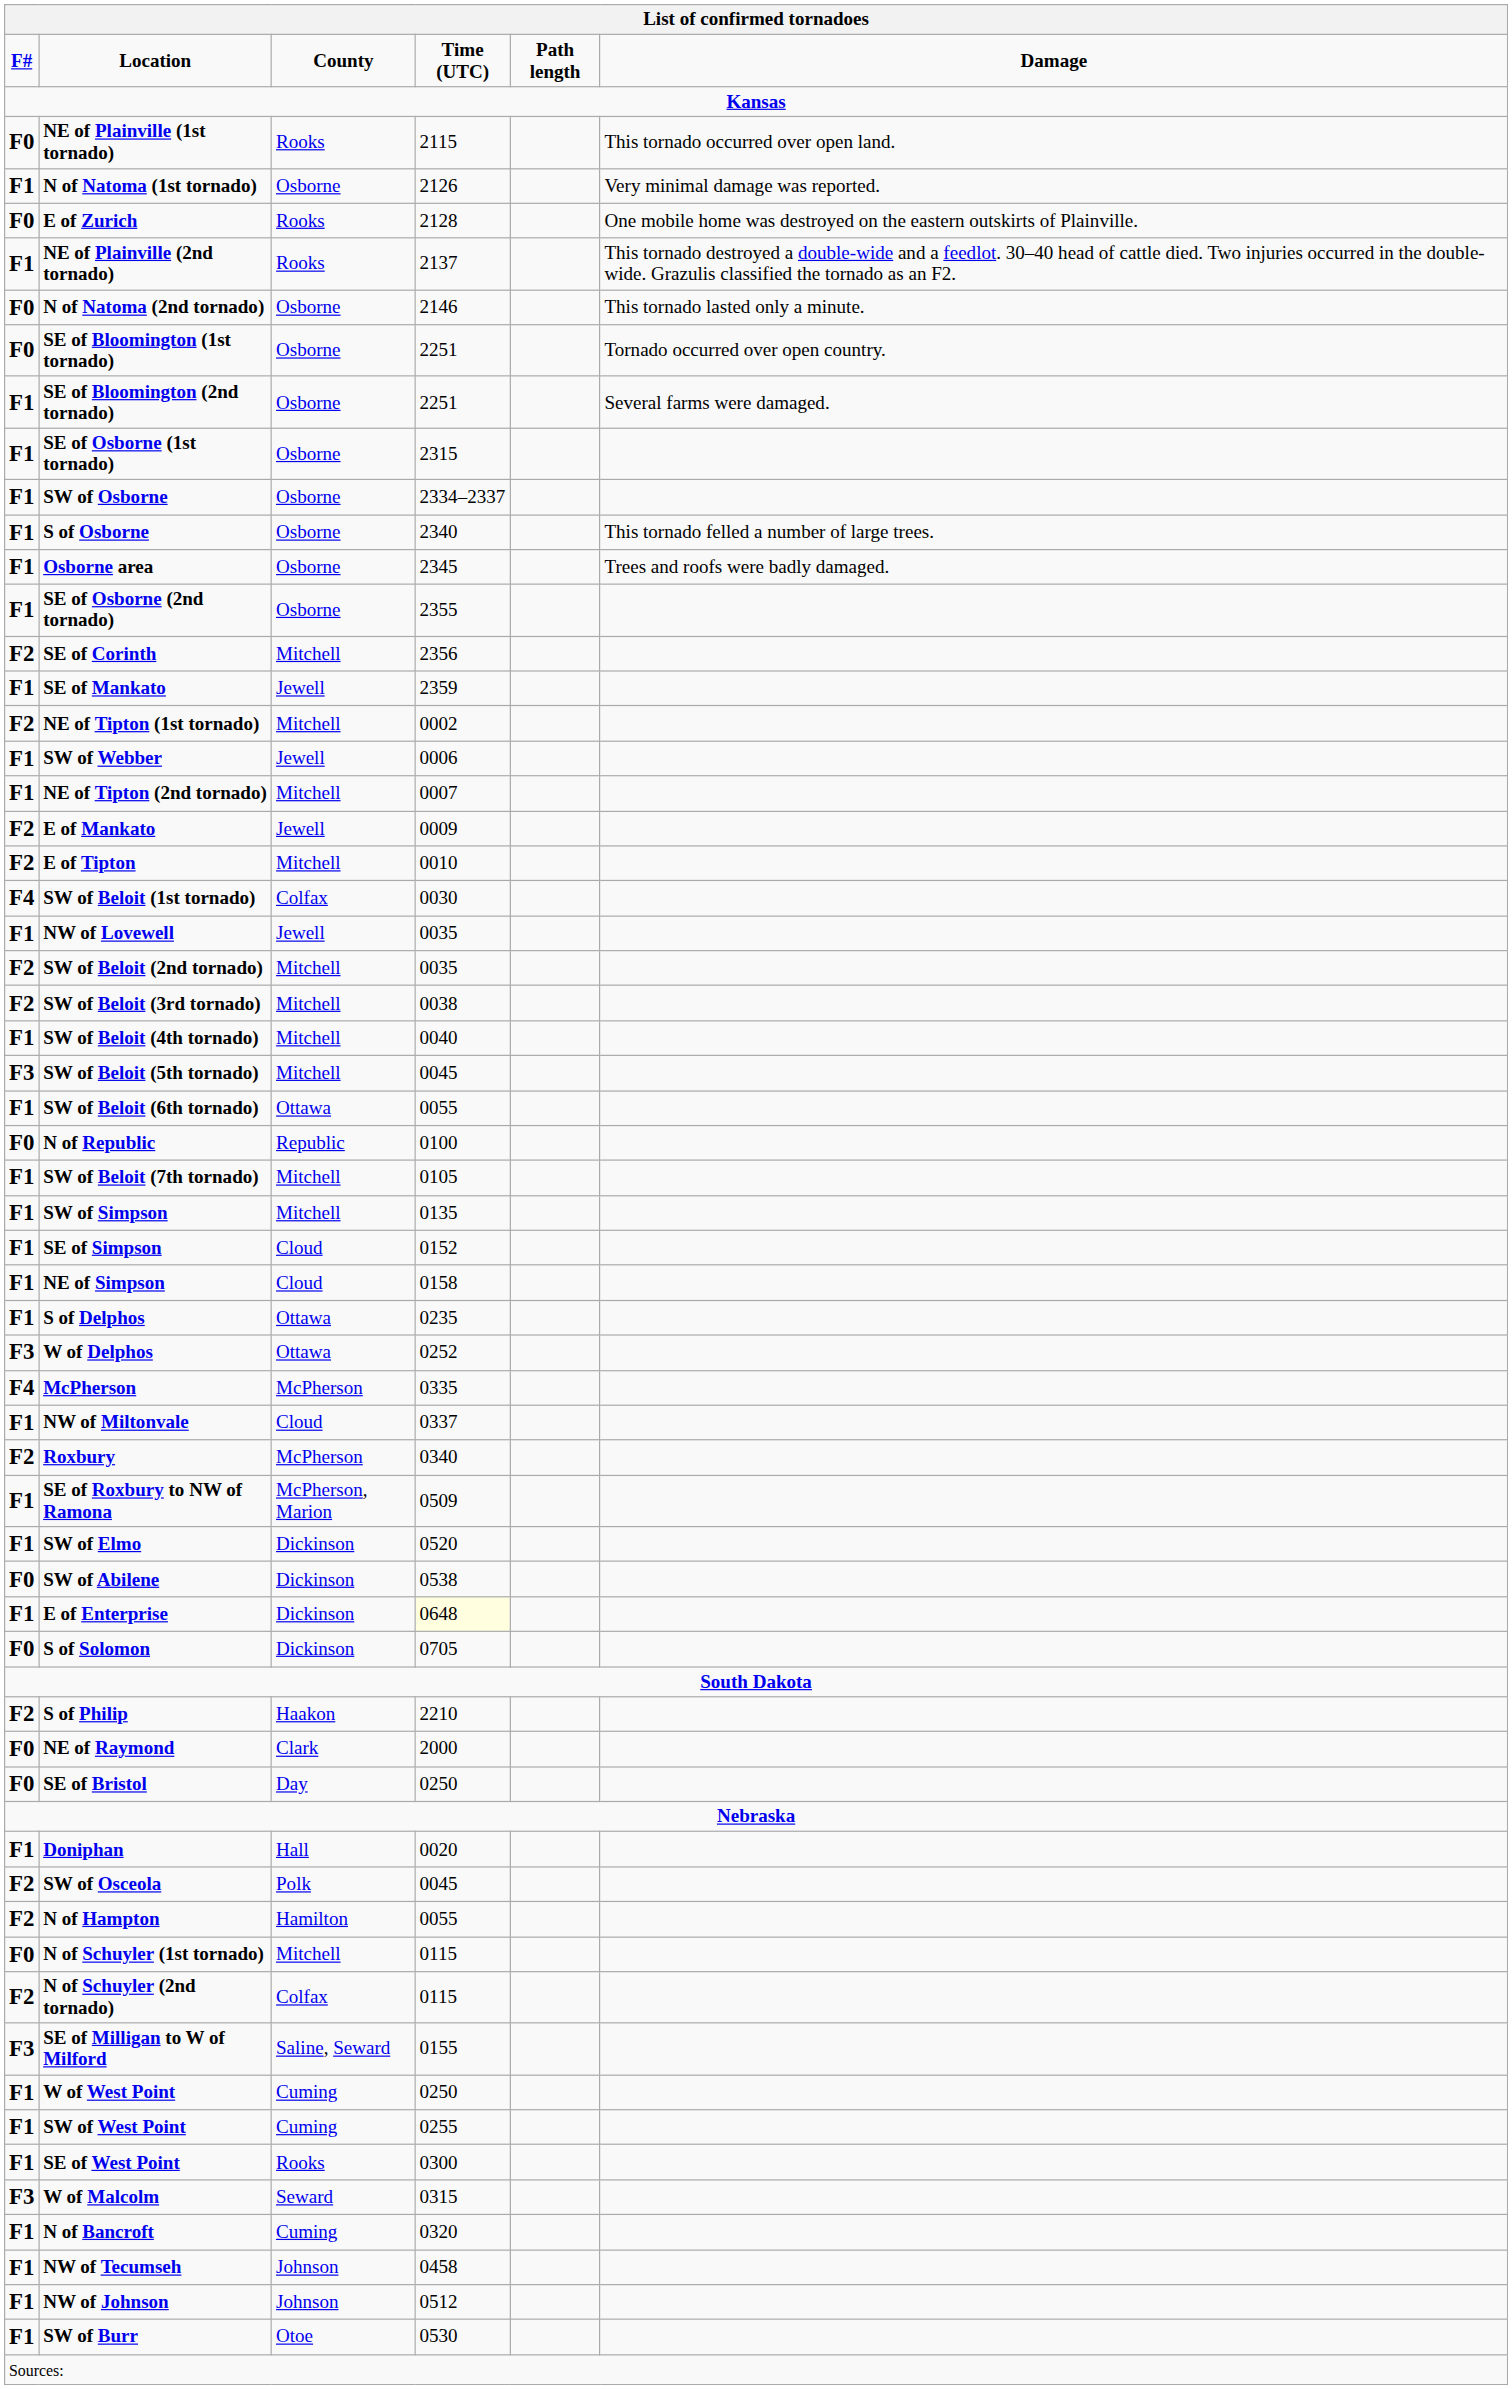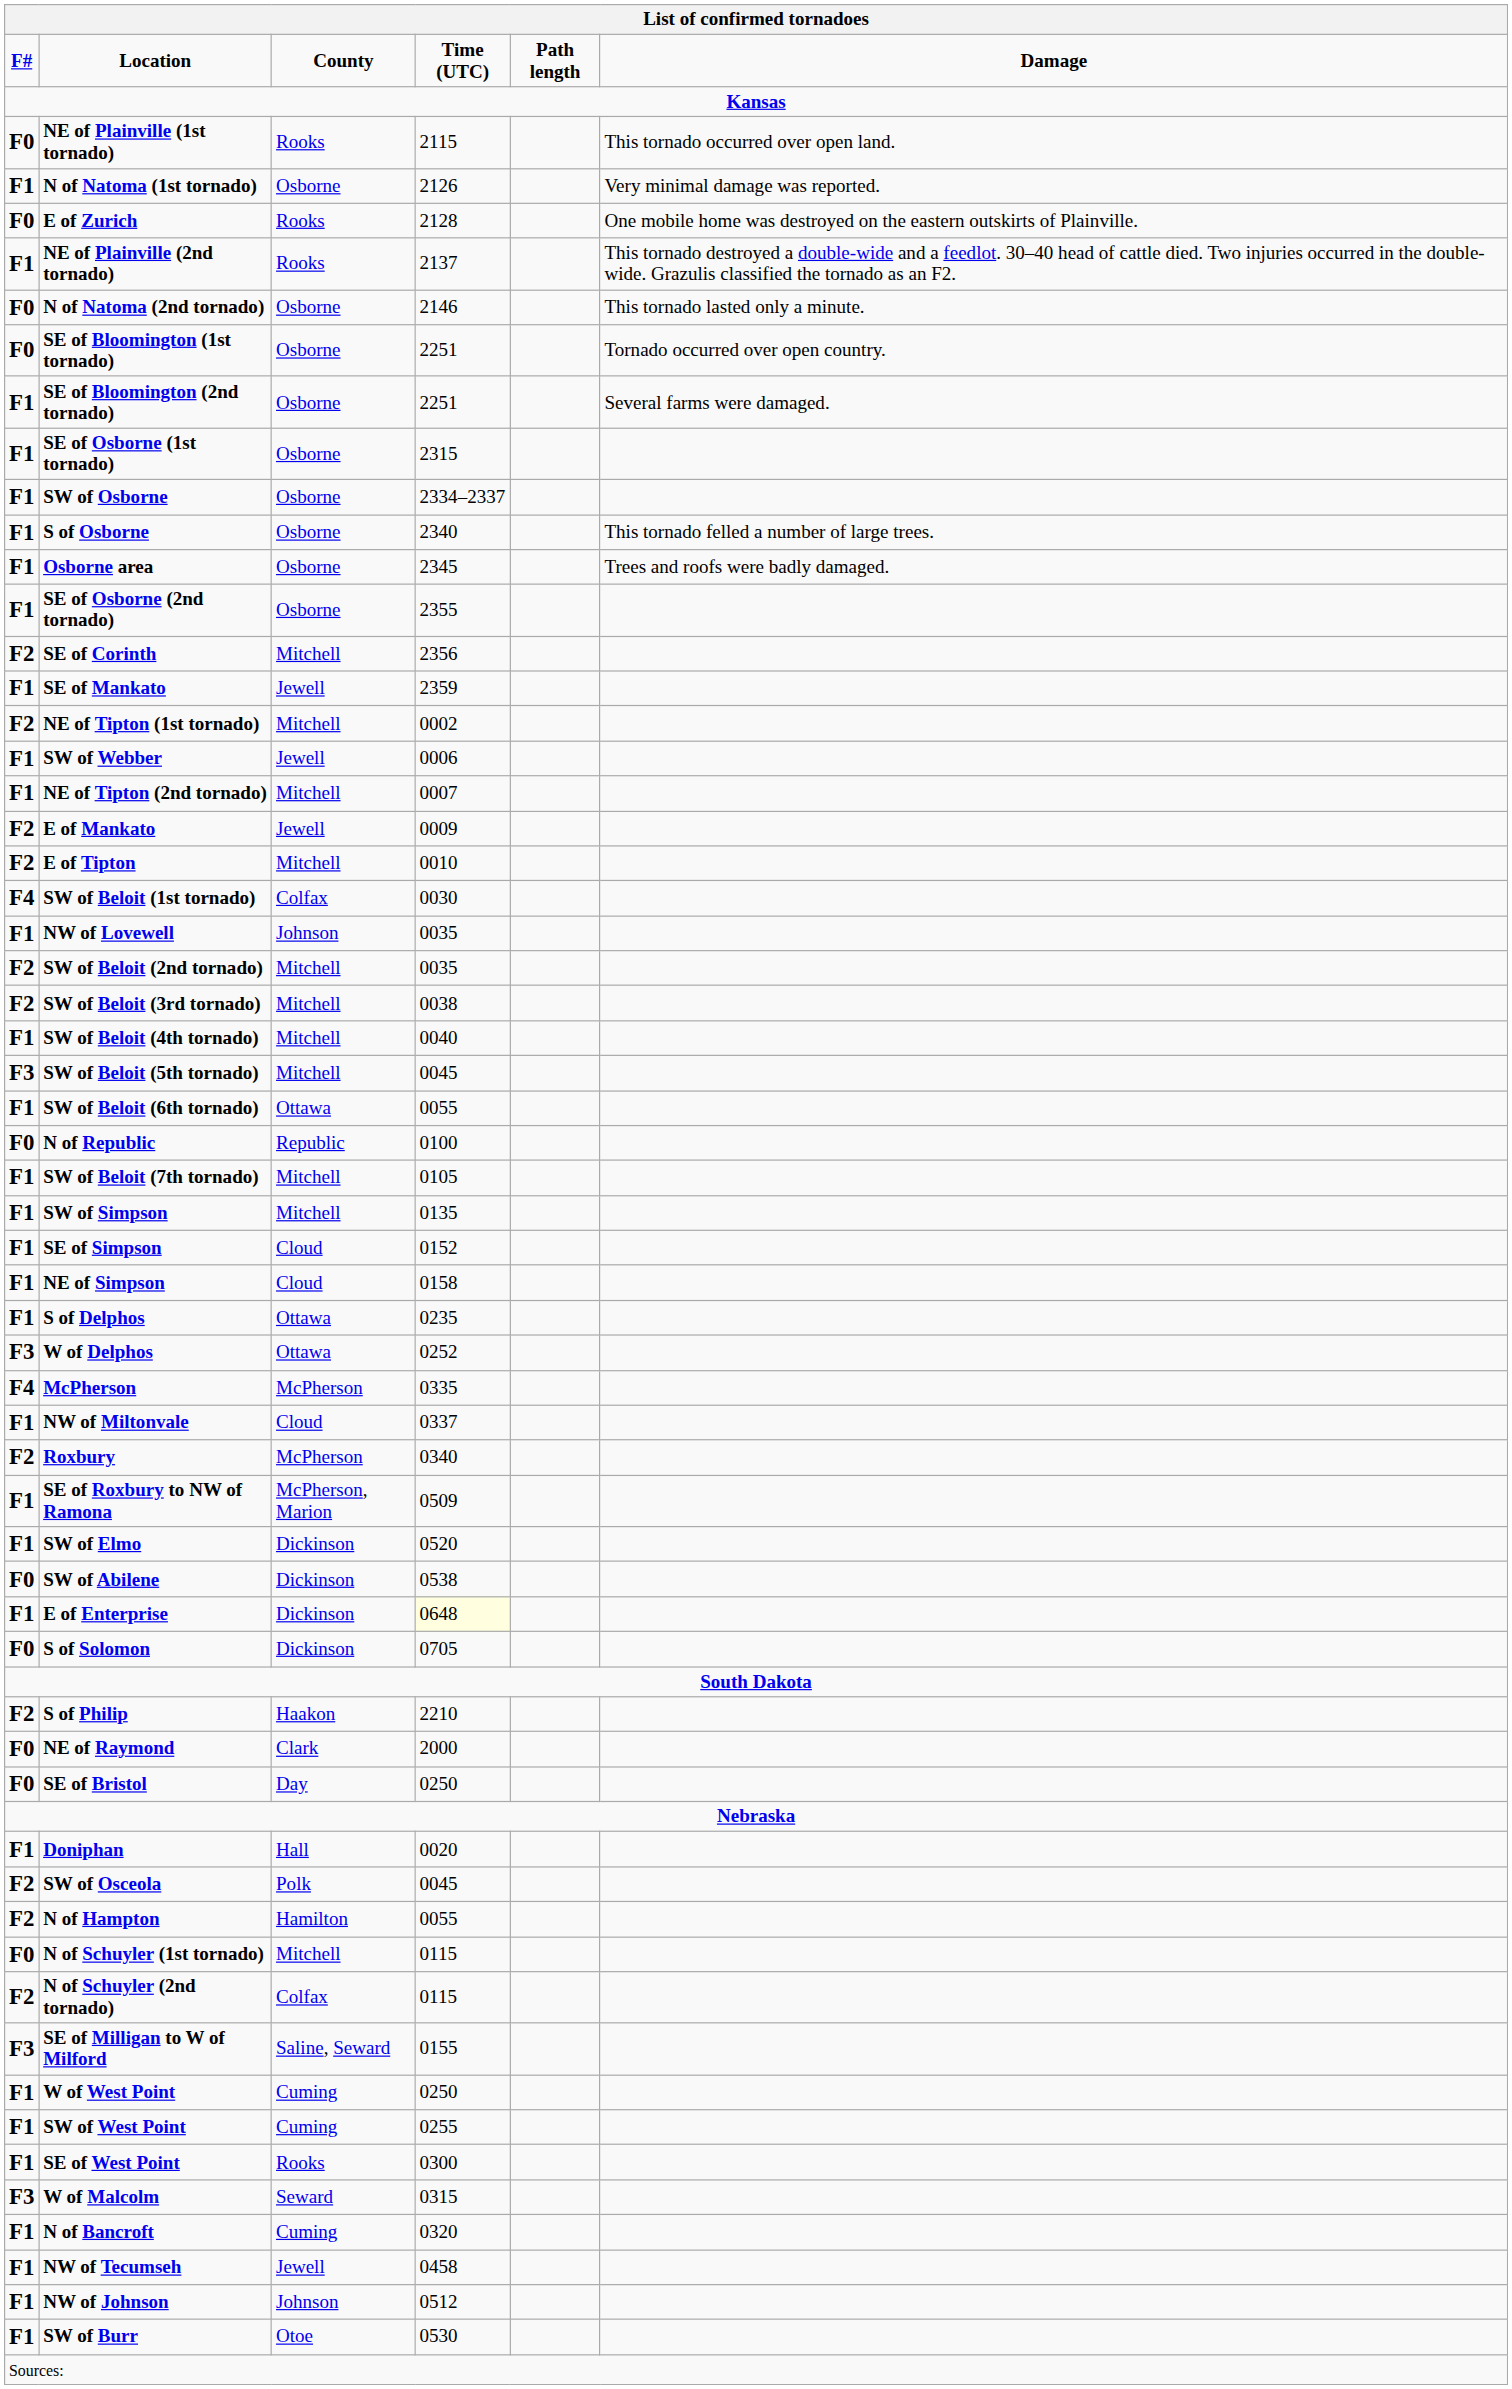(300, 933) Jewell -> (307, 933) Johnson
(307, 2266) Johnson -> (300, 2266) Jewell
